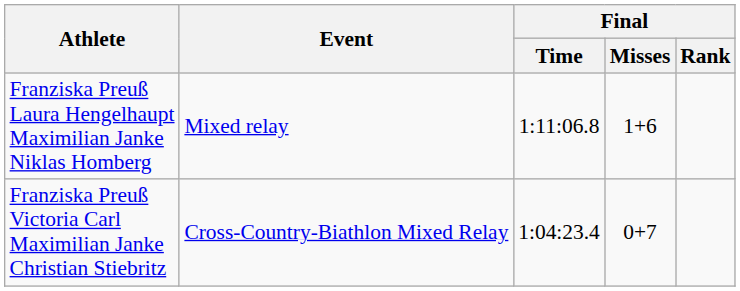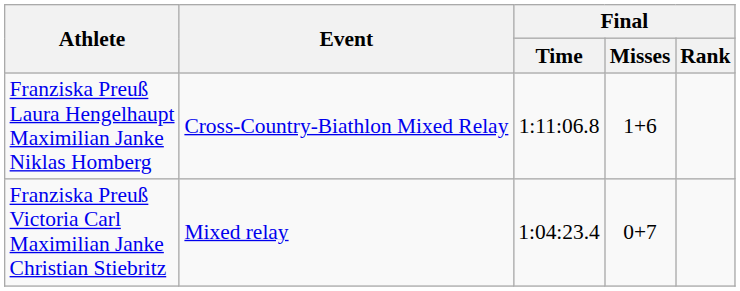(236, 125) Mixed relay -> (346, 125) Cross-Country-Biathlon Mixed Relay
(346, 232) Cross-Country-Biathlon Mixed Relay -> (236, 232) Mixed relay
